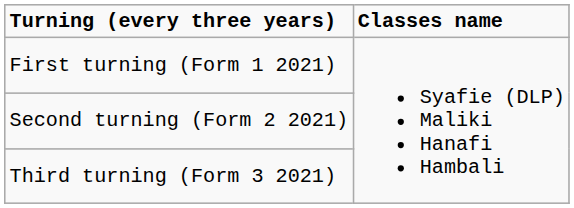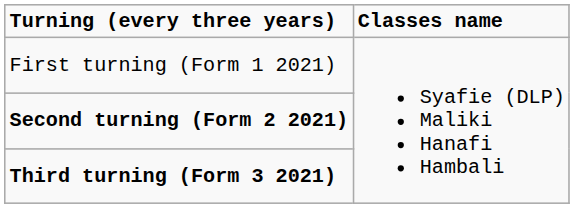(179, 121) normal -> (179, 121) bold
(173, 176) normal -> (173, 176) bold
